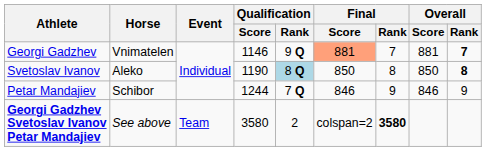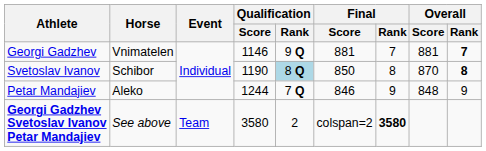(345, 52) lightsalmon background -> (345, 52) no background
(128, 71) Aleko -> (133, 71) Schibor
(428, 71) 850 -> (428, 71) 870
(133, 91) Schibor -> (128, 91) Aleko
(428, 91) 846 -> (428, 91) 848
